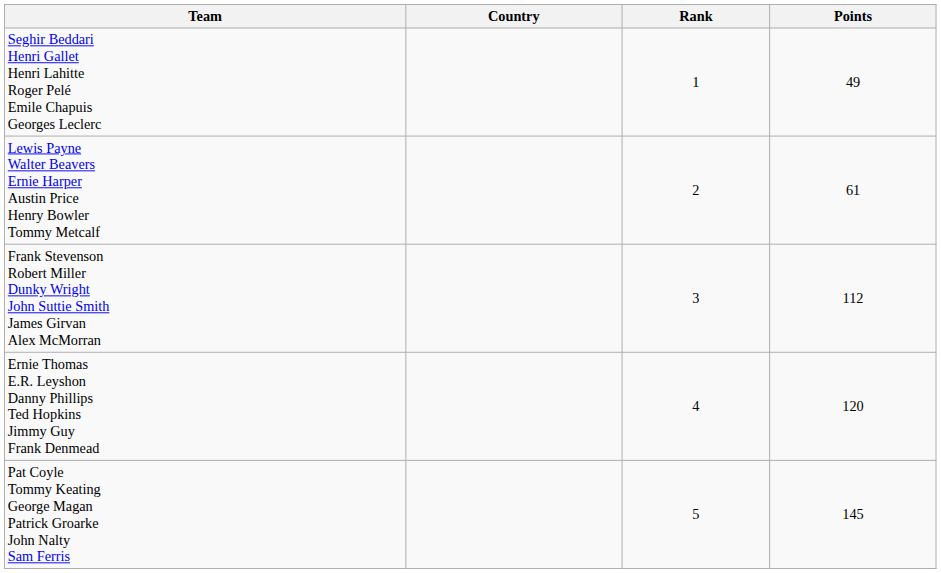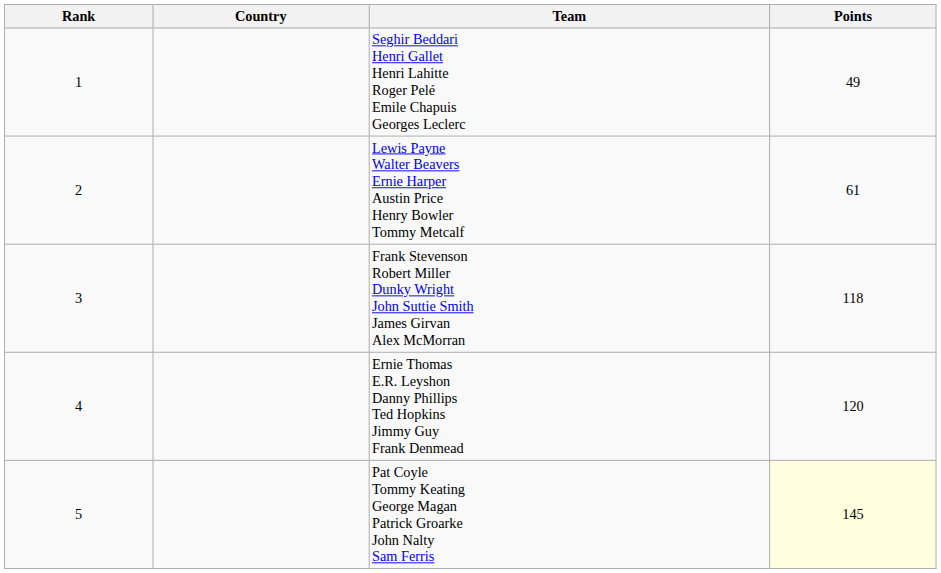columns swapped: (696, 16) <-> (205, 16)
(853, 298) 112 -> (853, 298) 118
(853, 514) no background -> (853, 514) lightyellow background
